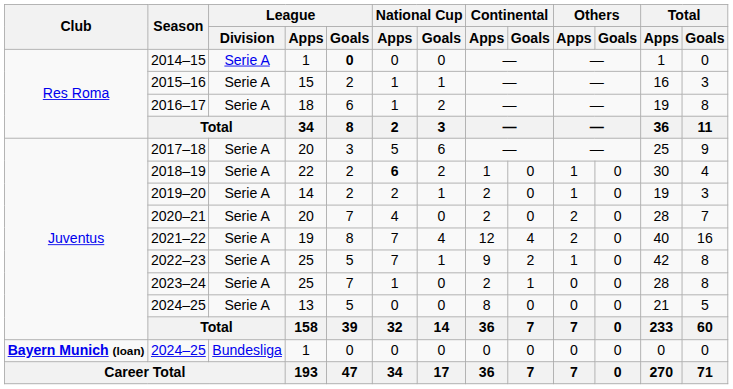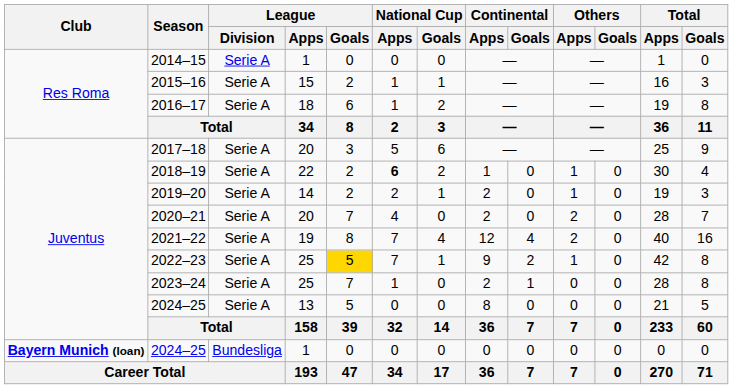(350, 60) bold -> (350, 60) normal
(350, 261) no background -> (350, 261) gold background
